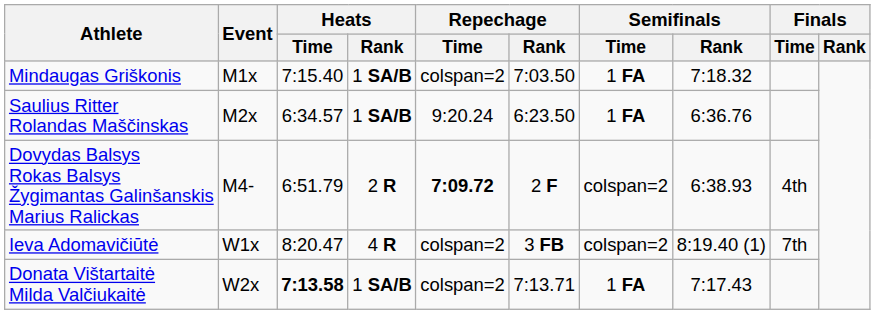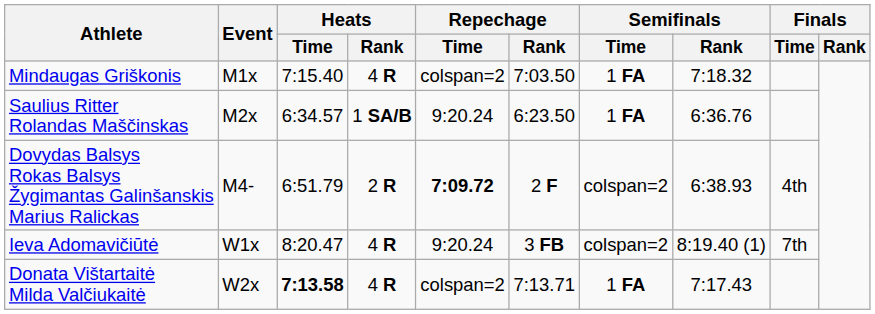(382, 76) 1 SA/B -> (382, 76) 4 R
(463, 245) colspan=2 -> (463, 245) 9:20.24
(382, 285) 1 SA/B -> (382, 285) 4 R
